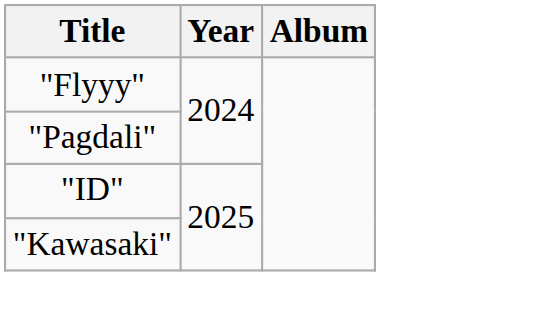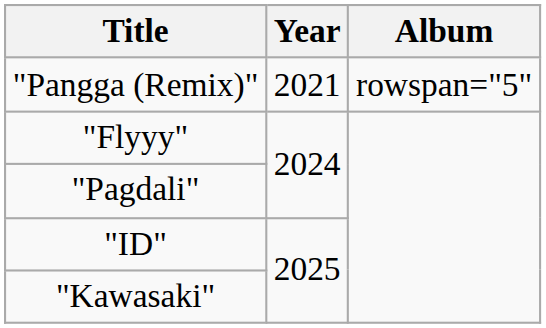+ row: (136, 84)
